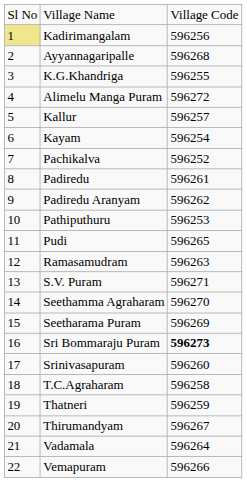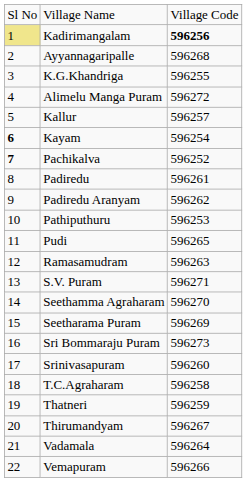(190, 35) normal -> (190, 35) bold
(11, 138) normal -> (11, 138) bold
(11, 158) normal -> (11, 158) bold
(190, 343) bold -> (190, 343) normal
